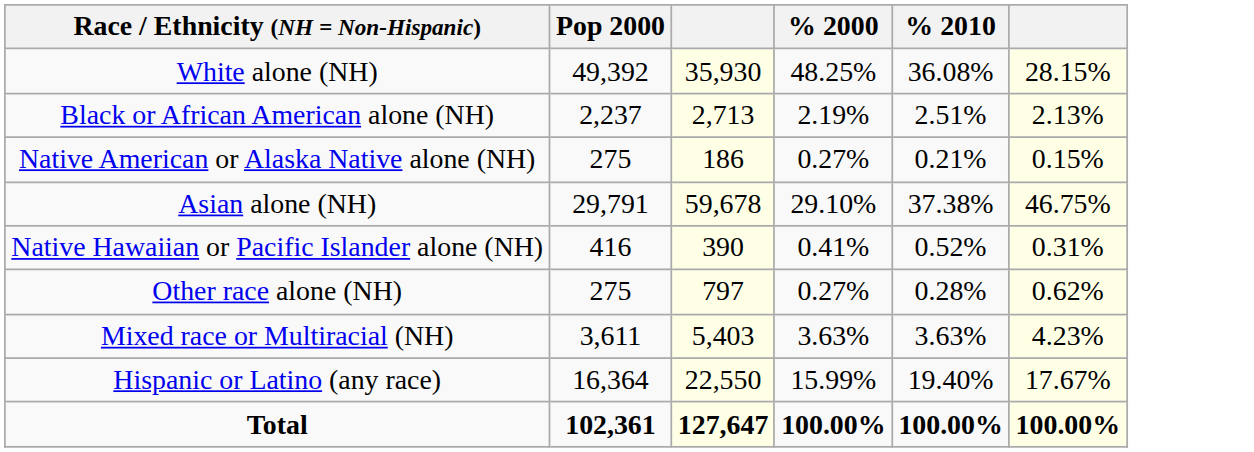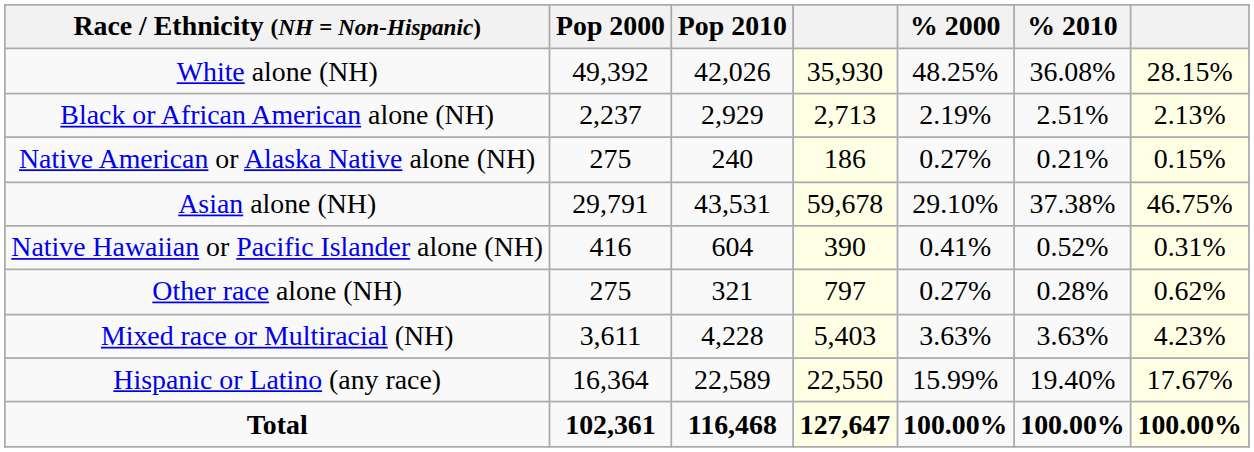+ column: (732, 26)
